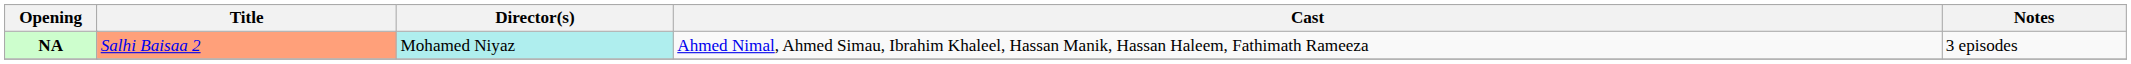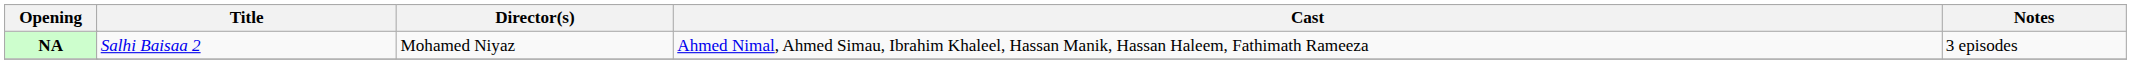(151, 45) lightsalmon background -> (151, 45) no background
(458, 45) paleturquoise background -> (458, 45) no background
